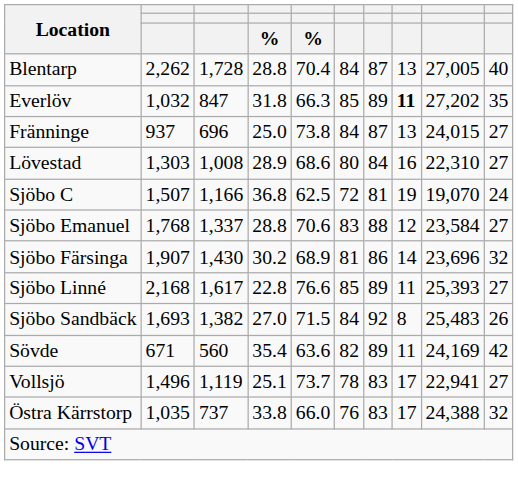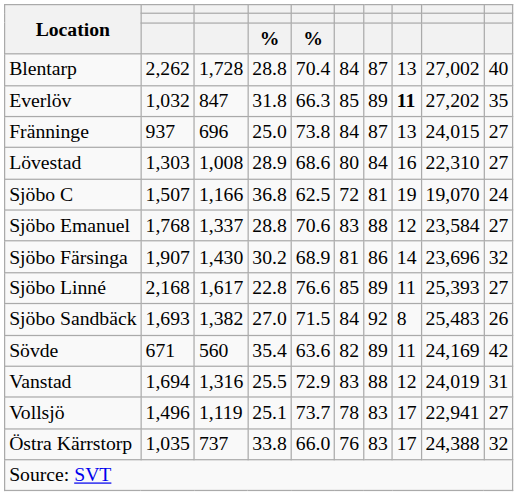(453, 69) 27,005 -> (453, 69) 27,002
+ row: (40, 381)
